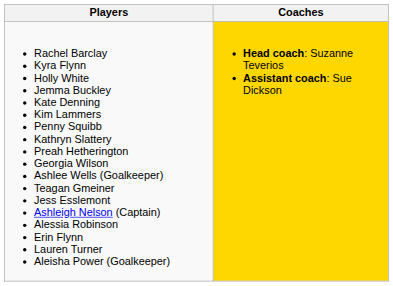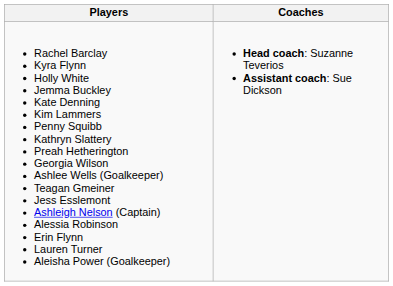(301, 72) gold background -> (301, 72) no background
